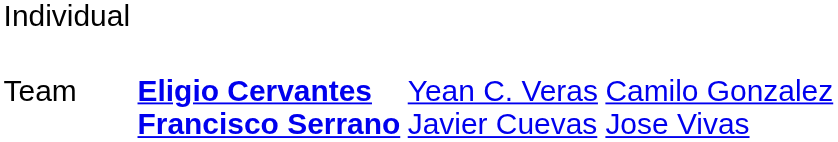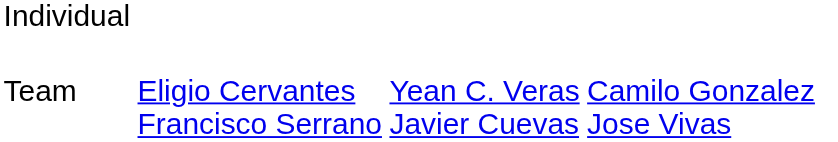(269, 107) bold -> (260, 107) normal
